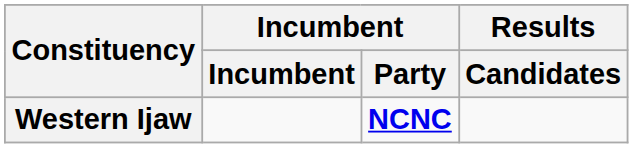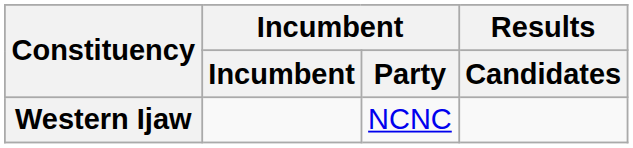(410, 119) bold -> (410, 119) normal
